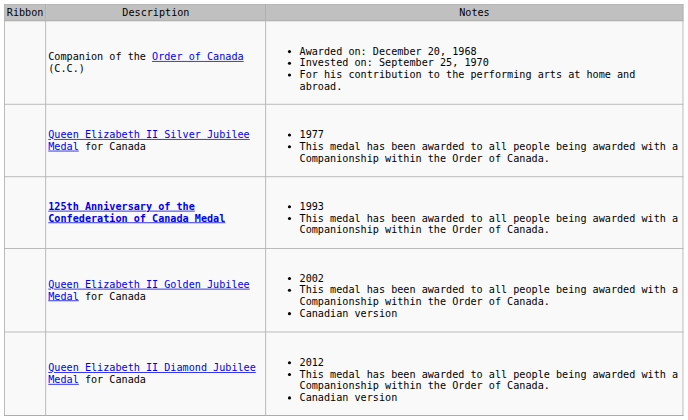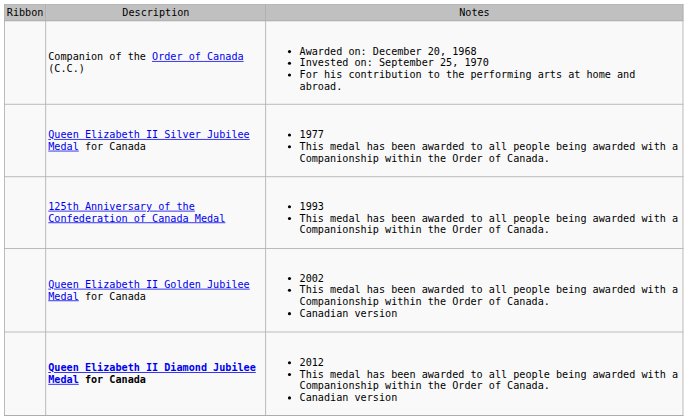(137, 212) bold -> (137, 212) normal
(152, 374) normal -> (152, 374) bold
